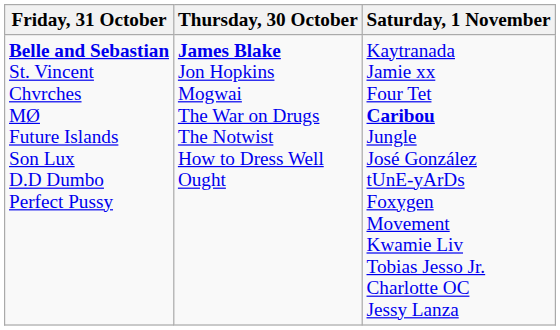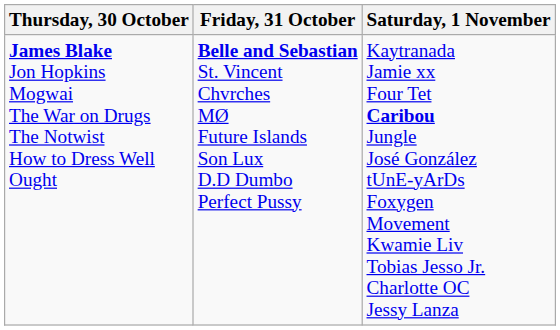columns swapped: (268, 19) <-> (89, 19)
